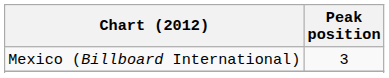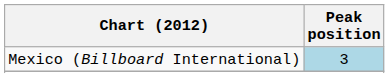(344, 59) no background -> (344, 59) lightblue background
